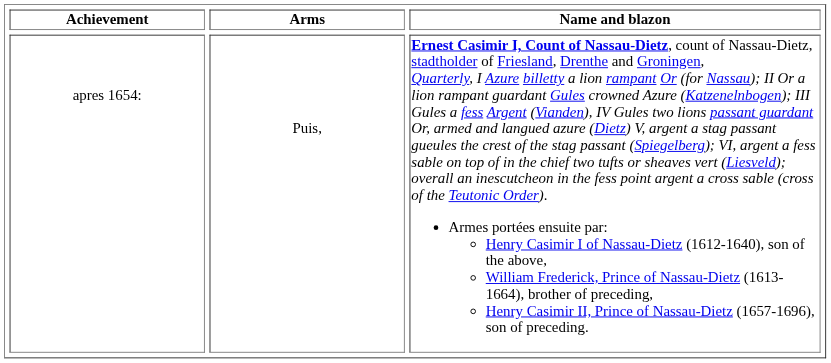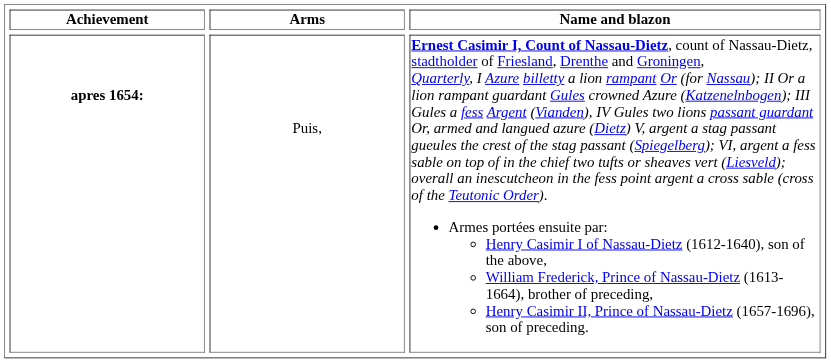(107, 95) normal -> (107, 95) bold
